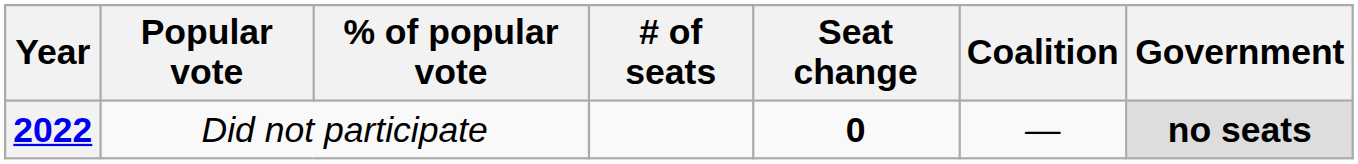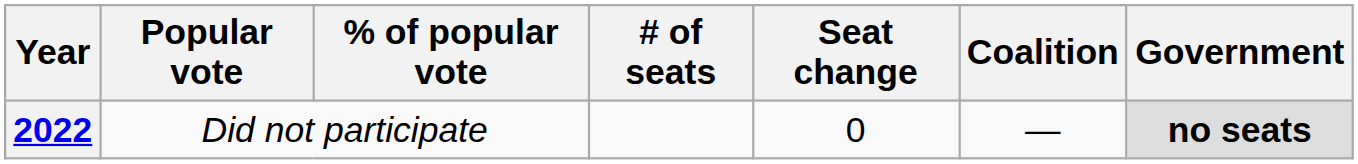(856, 128) bold -> (856, 128) normal
